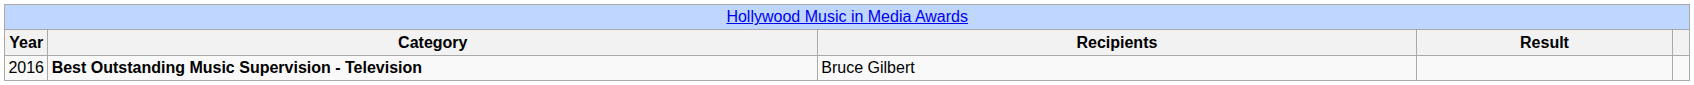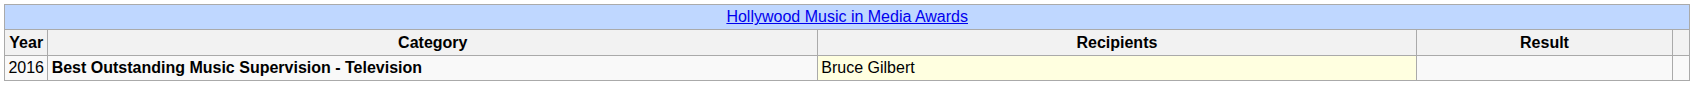(868, 67) no background -> (868, 67) lightyellow background
